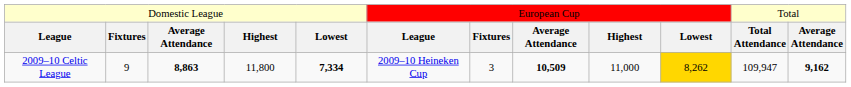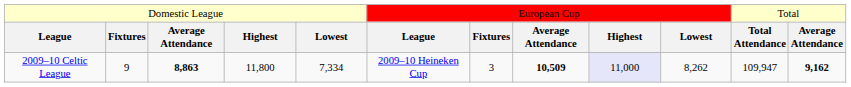(331, 67) bold -> (331, 67) normal
(625, 67) no background -> (625, 67) lavender background
(696, 67) gold background -> (696, 67) no background
